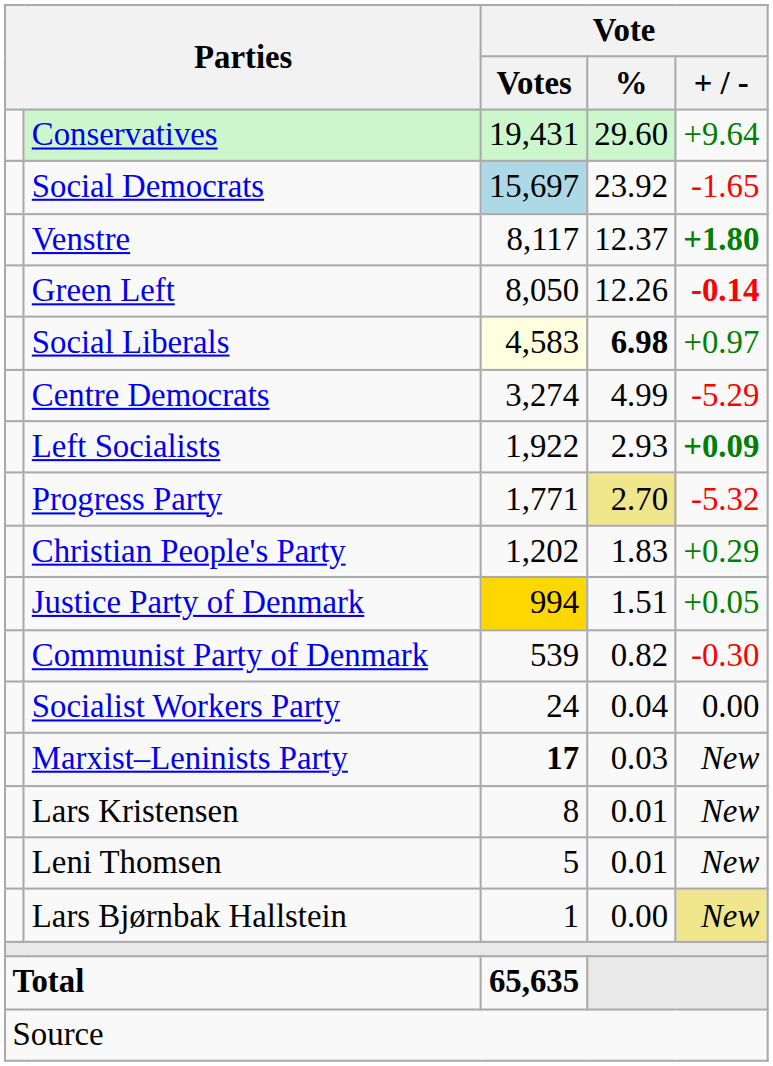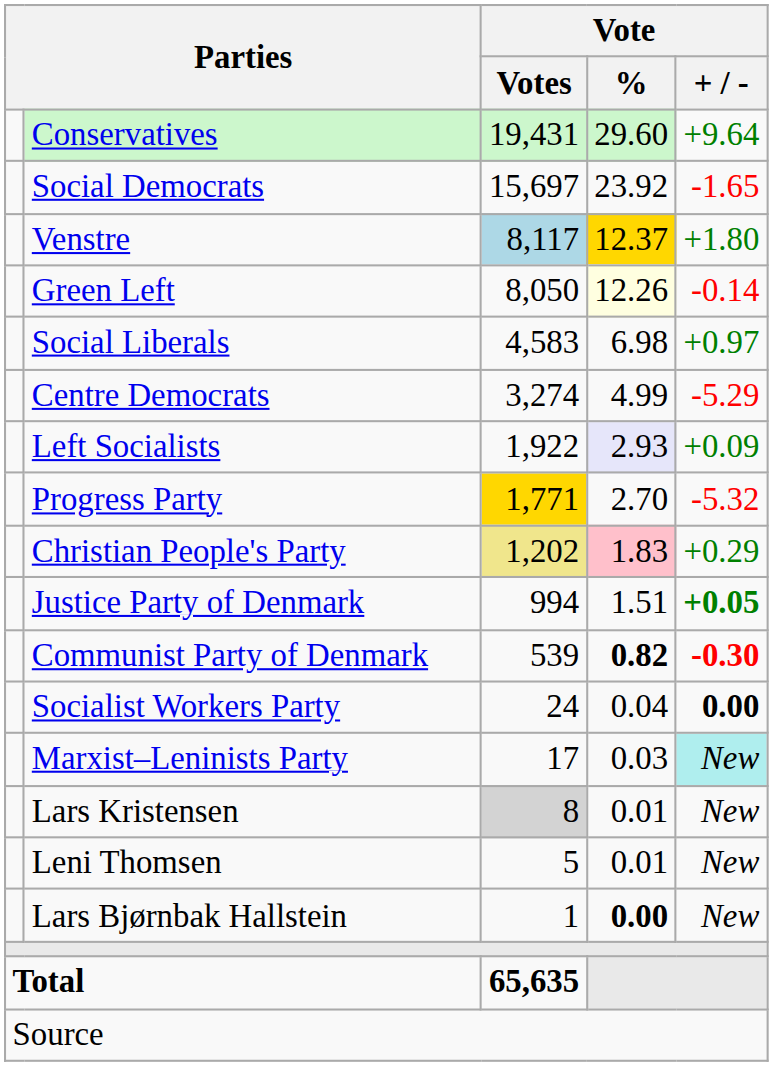(534, 186) lightblue background -> (534, 186) no background
(543, 238) no background -> (543, 238) lightblue background
(631, 238) no background -> (631, 238) gold background
(721, 238) bold -> (721, 238) normal
(631, 290) no background -> (631, 290) lightyellow background
(725, 290) bold -> (725, 290) normal
(542, 342) lightyellow background -> (542, 342) no background
(639, 342) bold -> (639, 342) normal
(639, 446) no background -> (639, 446) lavender background
(721, 446) bold -> (721, 446) normal
(542, 498) no background -> (542, 498) gold background
(639, 498) khaki background -> (639, 498) no background
(542, 550) no background -> (542, 550) khaki background
(639, 550) no background -> (639, 550) pink background
(555, 602) gold background -> (555, 602) no background
(721, 602) normal -> (721, 602) bold
(639, 654) normal -> (639, 654) bold
(725, 654) normal -> (725, 654) bold
(731, 706) normal -> (731, 706) bold
(563, 758) bold -> (563, 758) normal
(730, 758) no background -> (730, 758) paleturquoise background
(571, 810) no background -> (571, 810) lightgrey background
(639, 914) normal -> (639, 914) bold
(730, 914) khaki background -> (730, 914) no background
